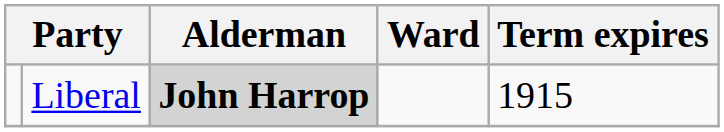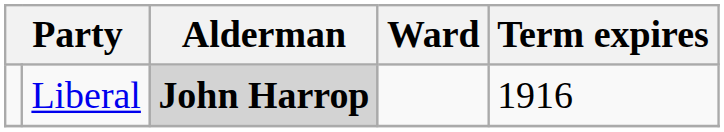(535, 94) 1915 -> (535, 94) 1916
